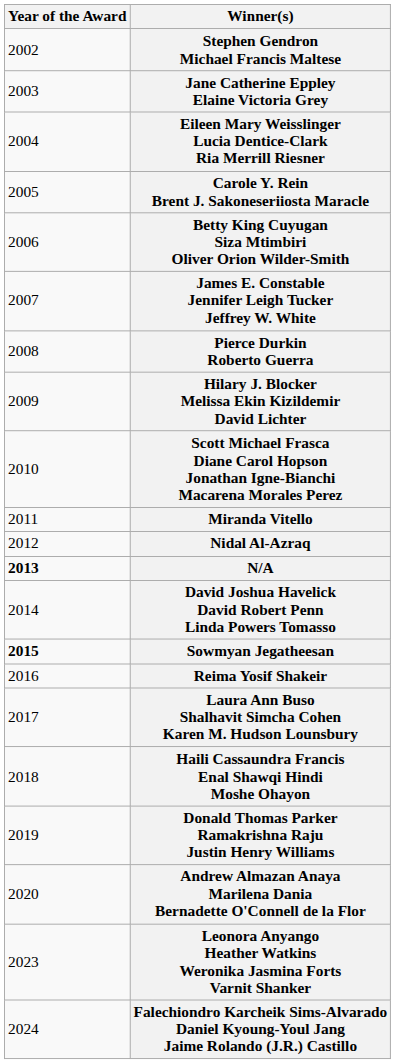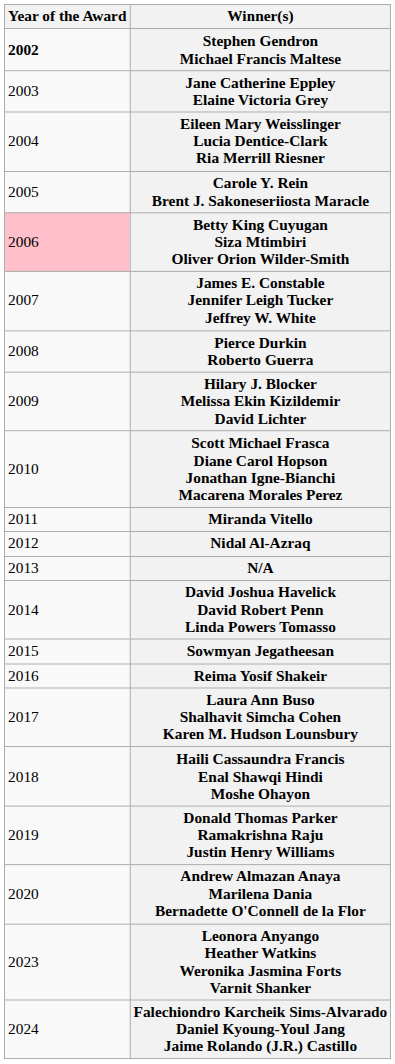(23, 49) normal -> (23, 49) bold
(23, 242) no background -> (23, 242) pink background
(23, 568) bold -> (23, 568) normal
(23, 651) bold -> (23, 651) normal
